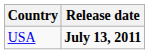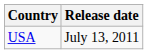(103, 37) bold -> (102, 37) normal
